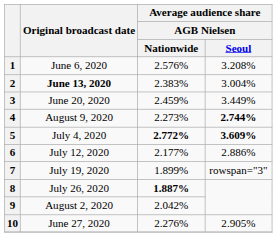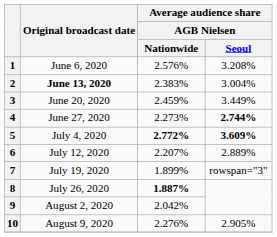(79, 118) August 9, 2020 -> (79, 118) June 27, 2020
(171, 153) 2.177% -> (171, 153) 2.207%
(238, 153) 2.886% -> (238, 153) 2.889%
(79, 223) June 27, 2020 -> (79, 223) August 9, 2020
